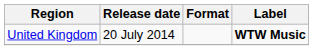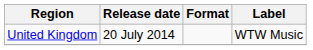(270, 34) bold -> (269, 34) normal
